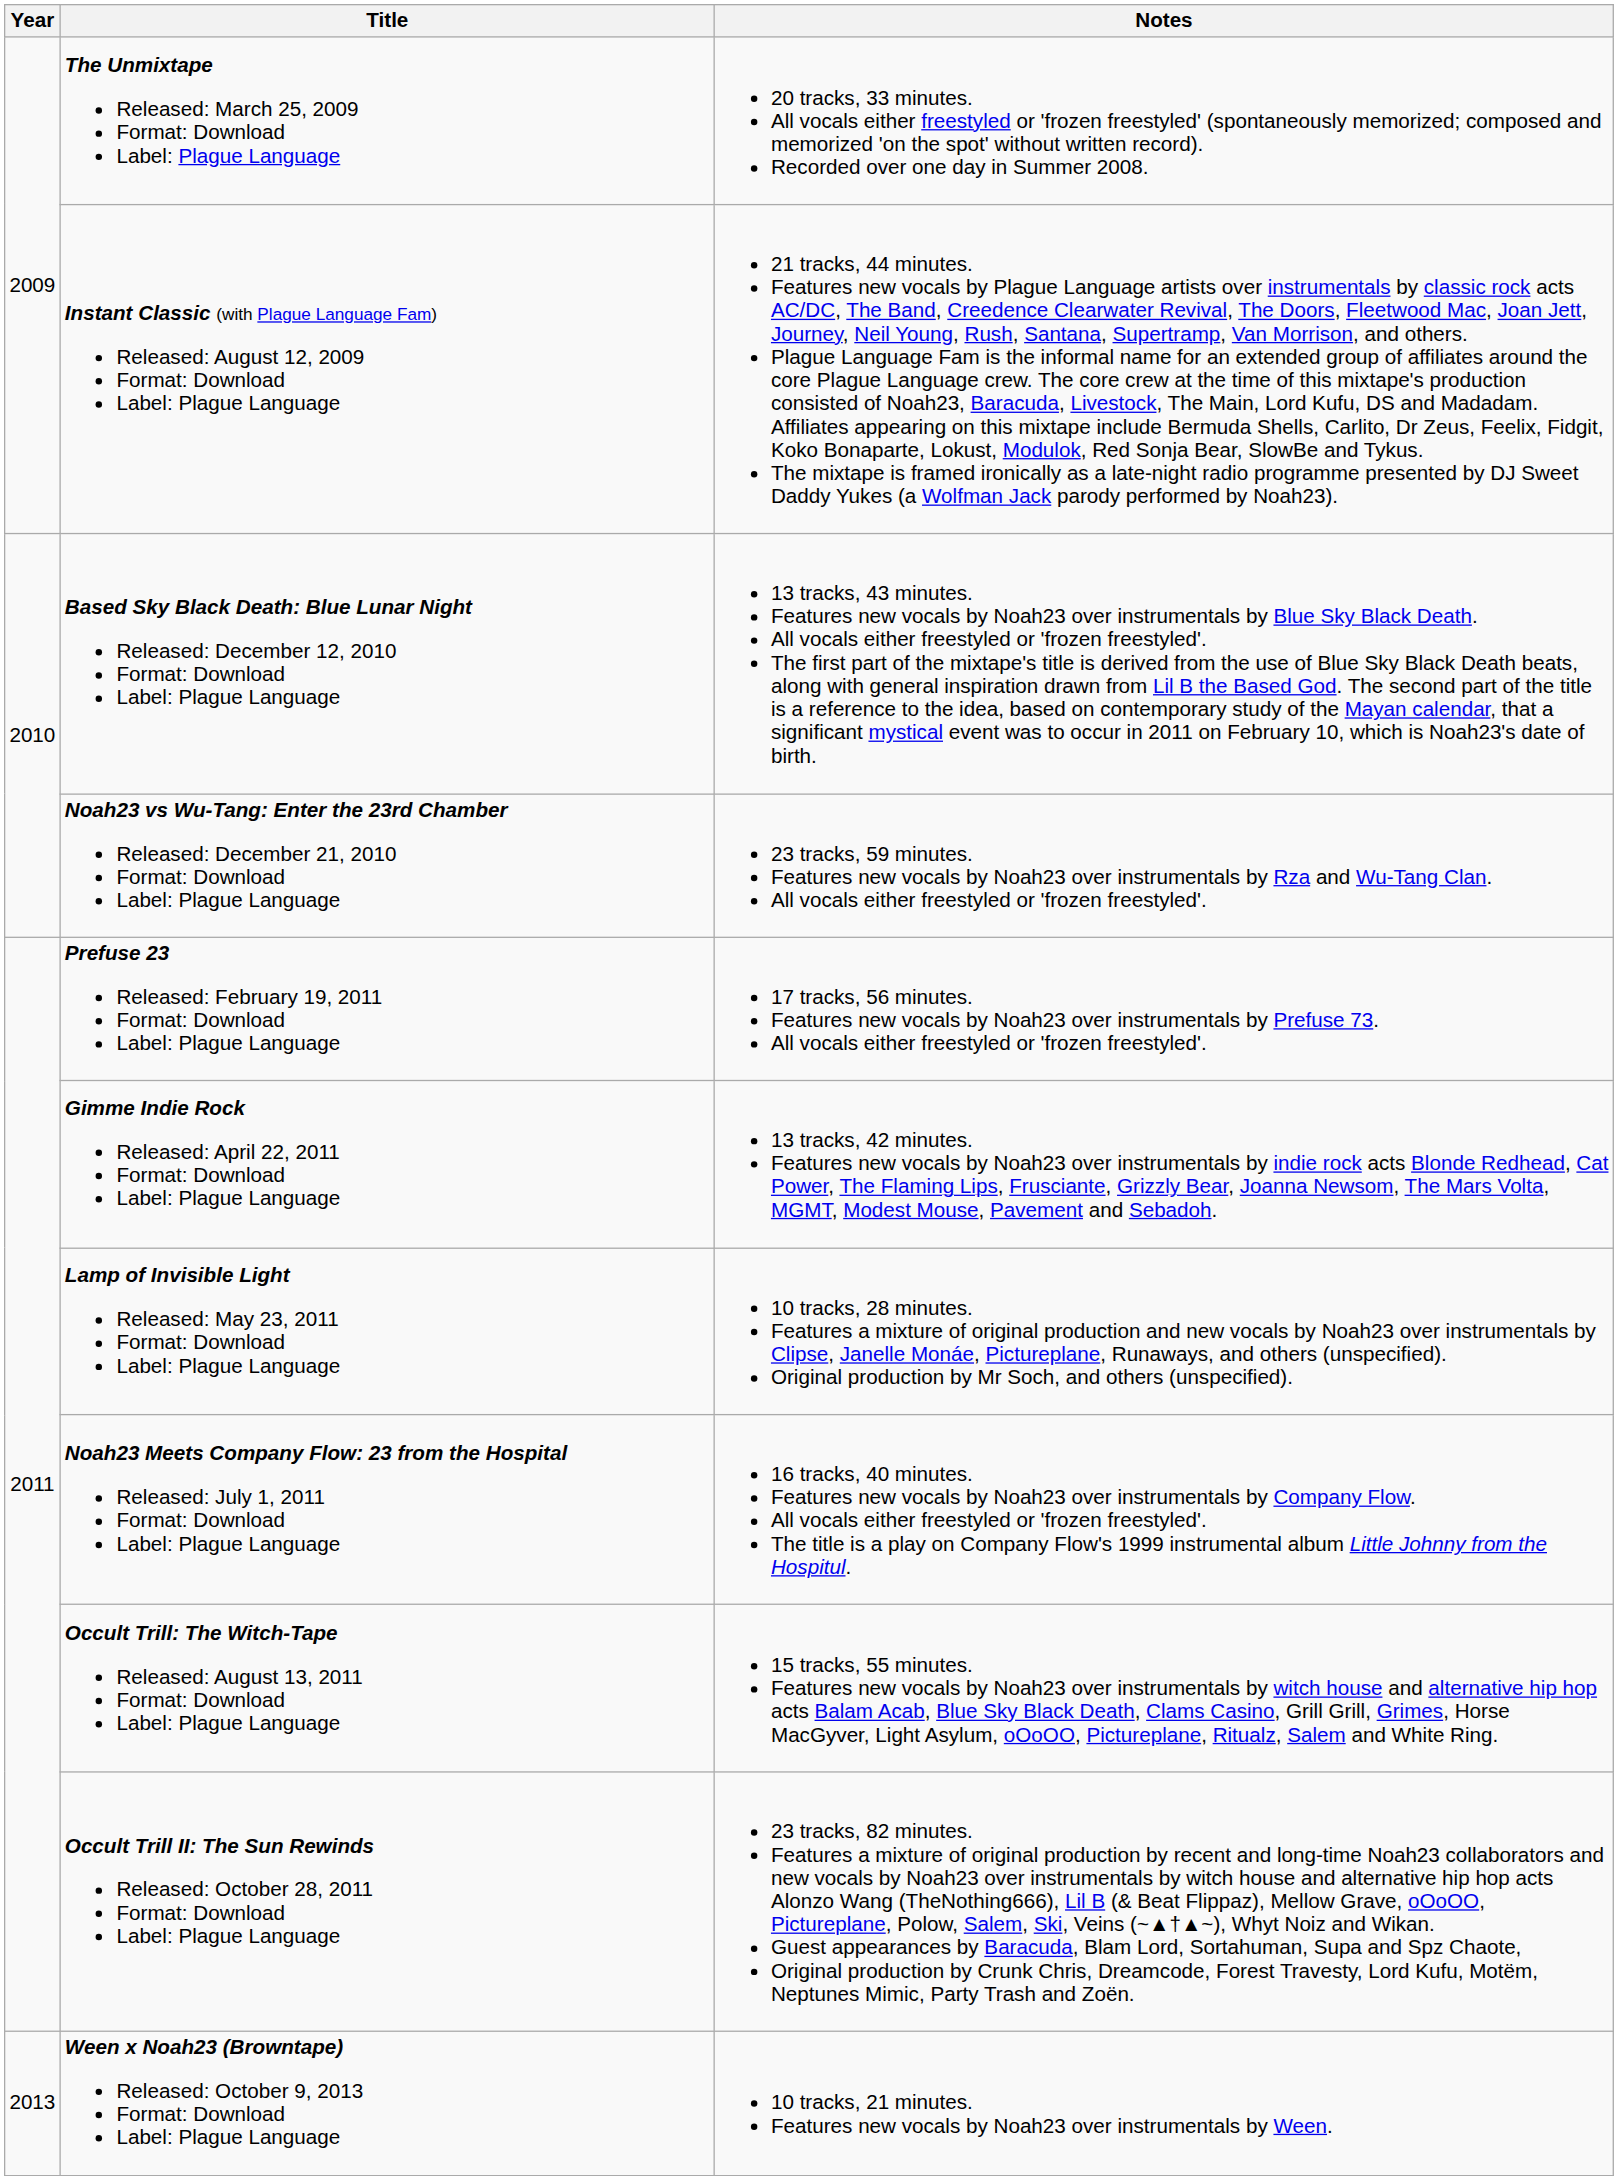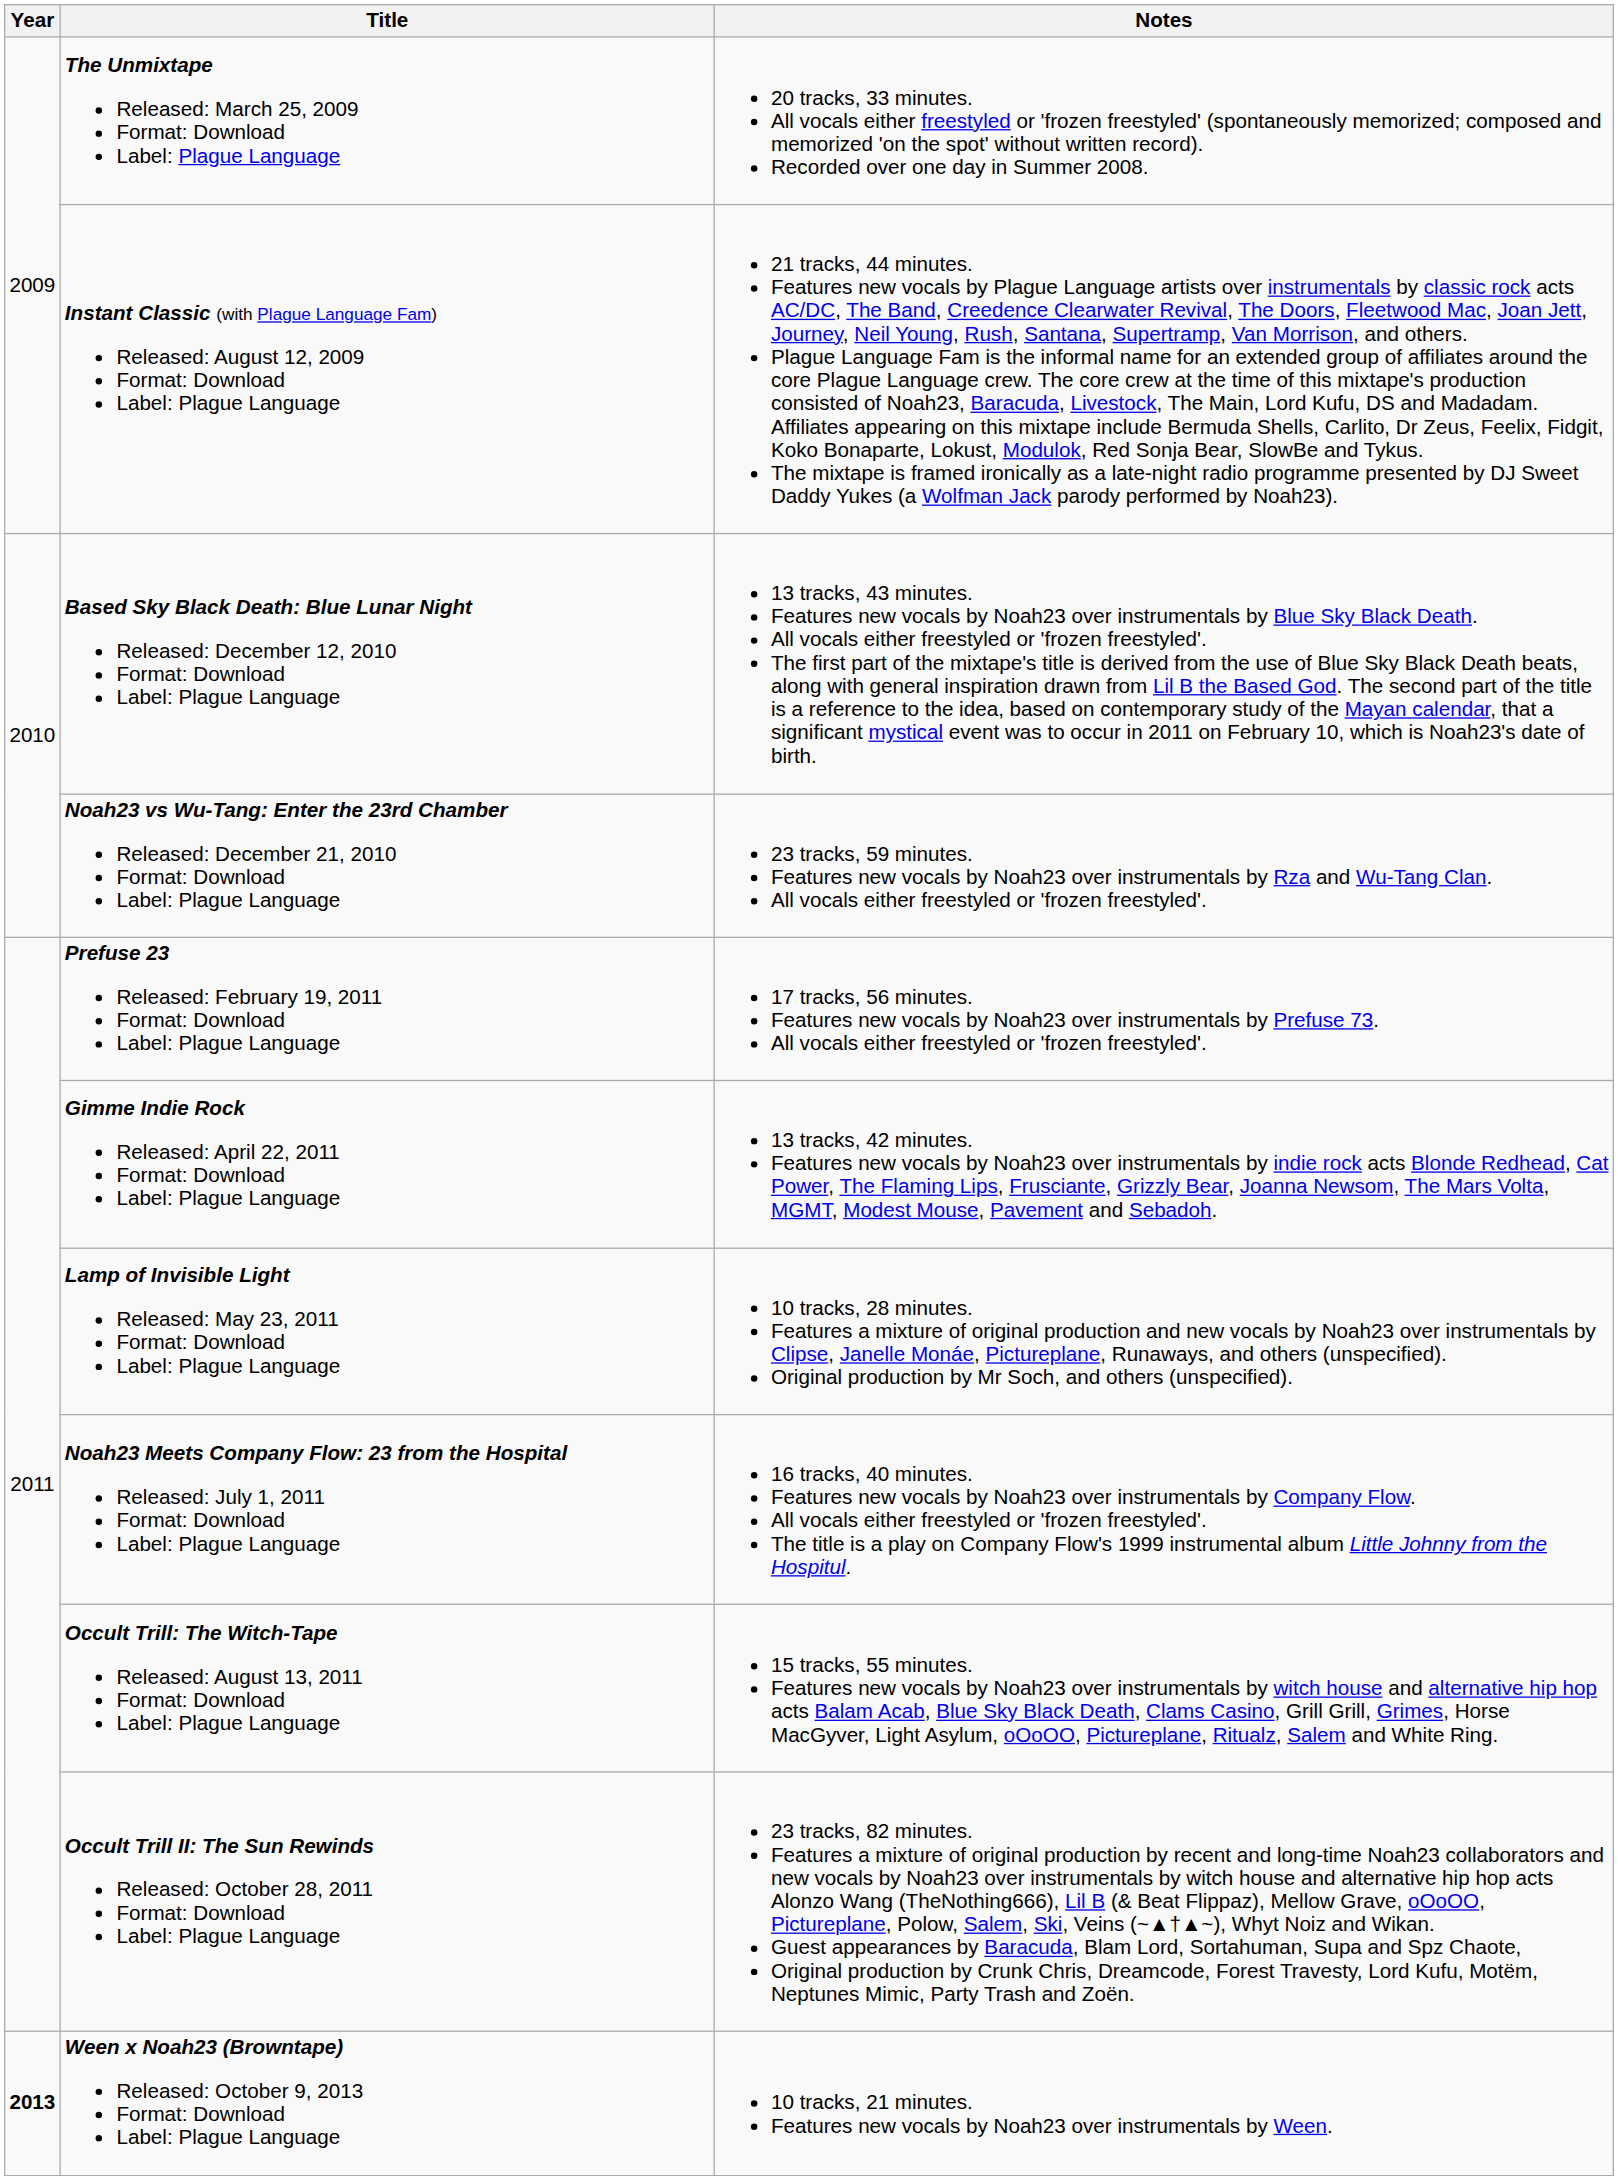(32, 2103) normal -> (32, 2103) bold
